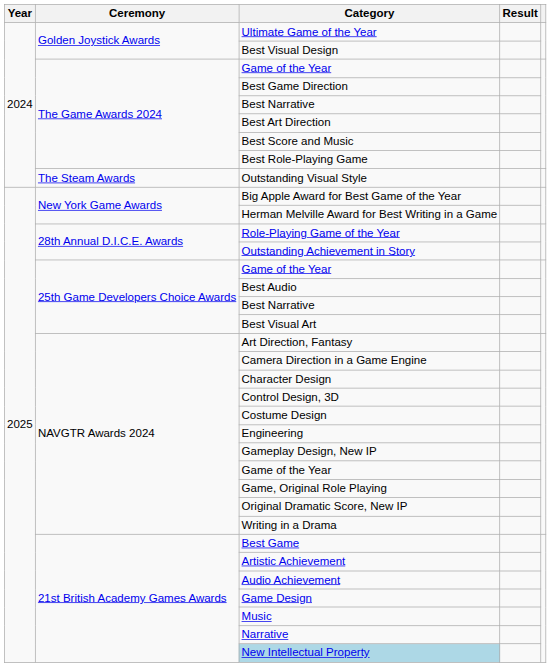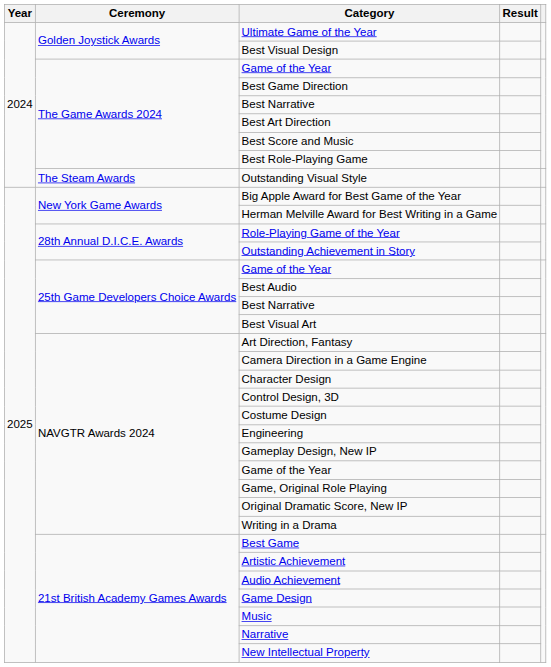(306, 653) lightblue background -> (306, 653) no background
